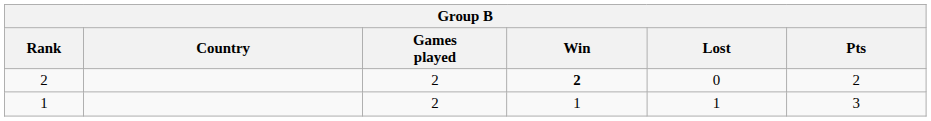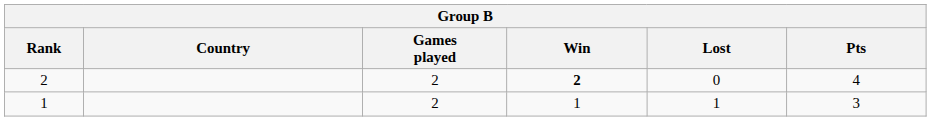(856, 80) 2 -> (856, 80) 4
